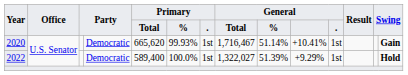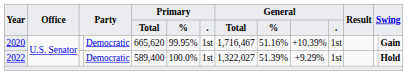(183, 43) 99.93% -> (183, 43) 99.95%
(274, 43) 51.14% -> (274, 43) 51.16%
(309, 43) +10.41% -> (309, 43) +10.39%
